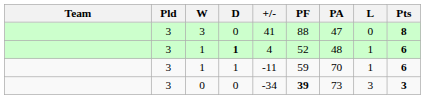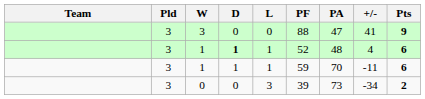columns swapped: (370, 13) <-> (269, 13)
(404, 31) 8 -> (404, 31) 9
(303, 85) bold -> (303, 85) normal
(404, 85) 3 -> (404, 85) 2
